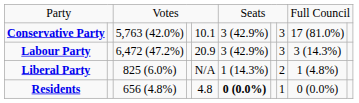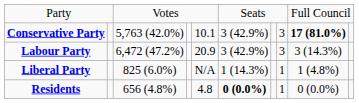(317, 32) normal -> (318, 32) bold
(282, 70) 2 -> (282, 70) 1
